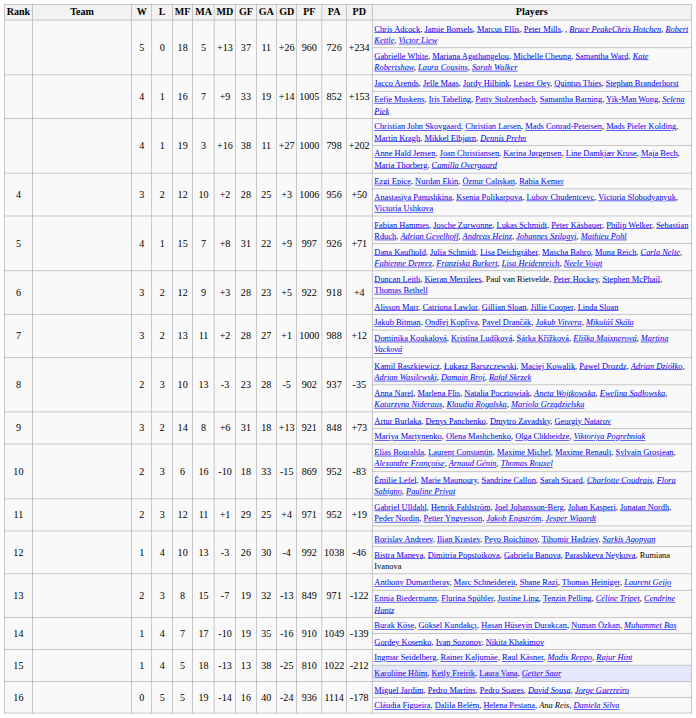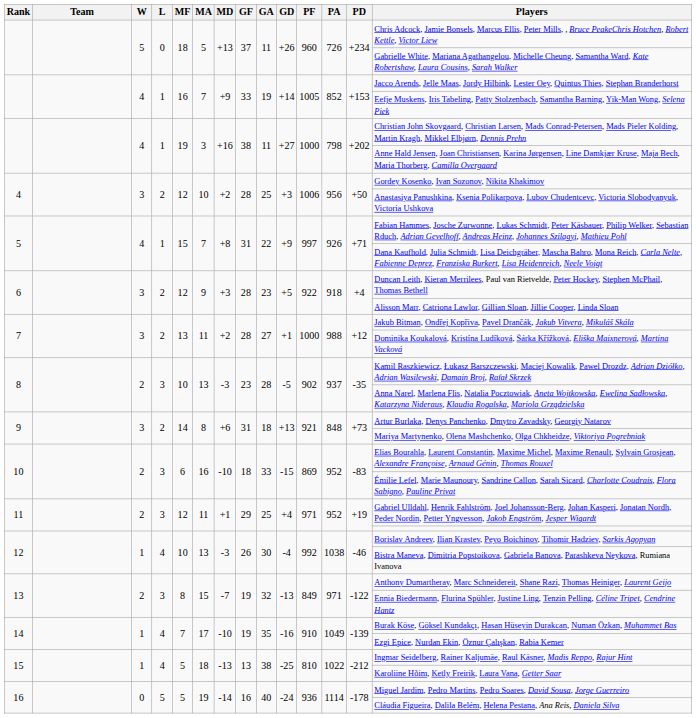(469, 181) Ezgi Epice, Nurdan Ekin, Öznur Çalışkan, Rabia Kemer -> (459, 181) Gordey Kosenko, Ivan Sozonov, Nikita Khakimov
(459, 642) Gordey Kosenko, Ivan Sozonov, Nikita Khakimov -> (469, 642) Ezgi Epice, Nurdan Ekin, Öznur Çalışkan, Rabia Kemer
(468, 674) lavender background -> (468, 674) no background
